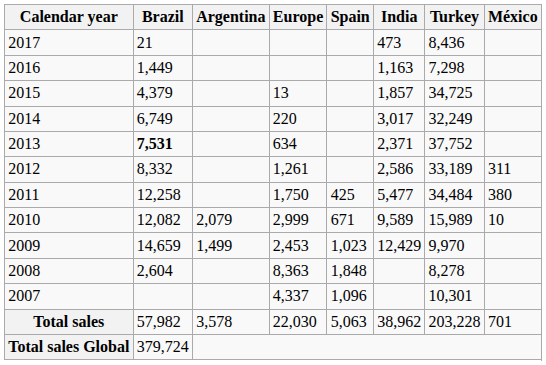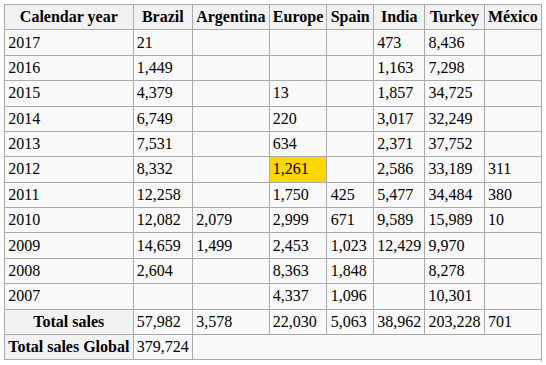(155, 144) bold -> (155, 144) normal
(291, 169) no background -> (291, 169) gold background
